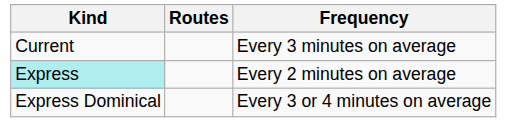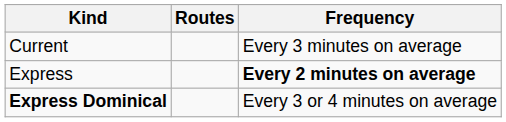(47, 74) paleturquoise background -> (41, 74) no background
(346, 74) normal -> (359, 74) bold
(88, 102) normal -> (88, 102) bold
